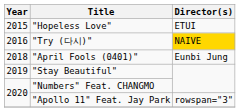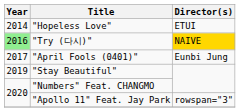(17, 26) 2015 -> (17, 26) 2014
(17, 41) no background -> (17, 41) lightgreen background
(17, 57) 2018 -> (17, 57) 2017
